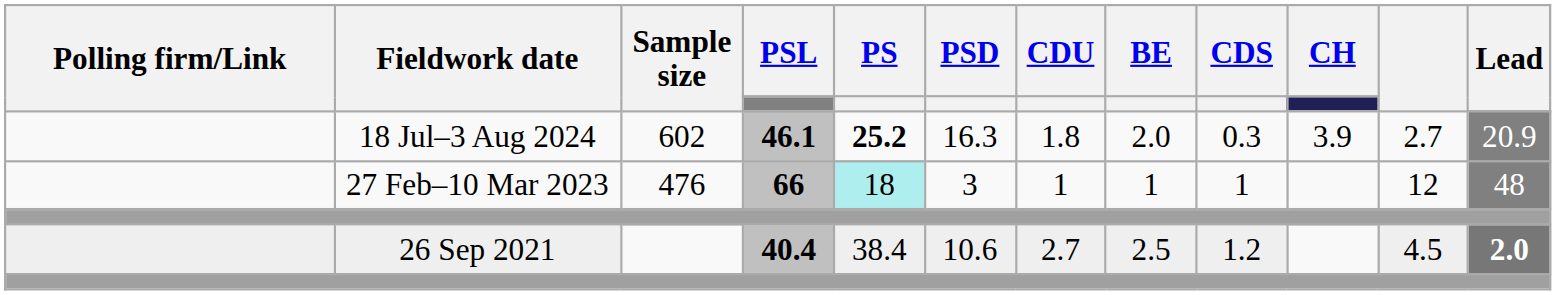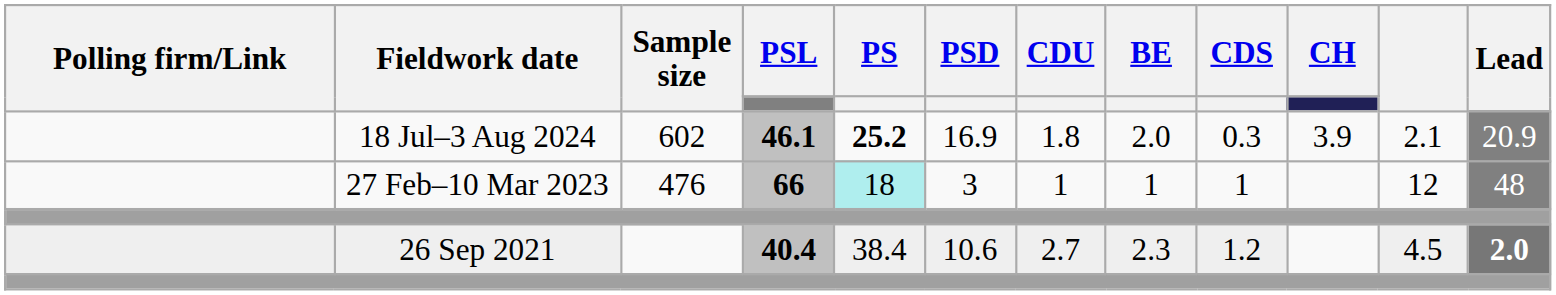(970, 136) 16.3 -> (970, 136) 16.9
(1423, 136) 2.7 -> (1423, 136) 2.1
(1151, 249) 2.5 -> (1151, 249) 2.3
